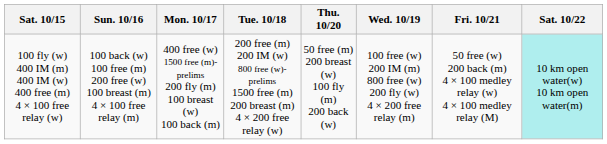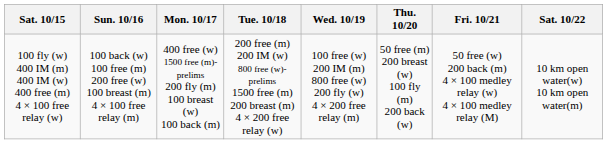columns swapped: (394, 19) <-> (328, 19)
(562, 86) paleturquoise background -> (562, 86) no background
